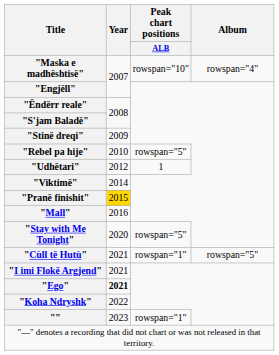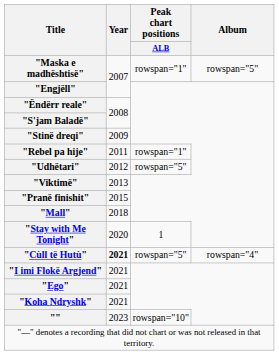(161, 68) rowspan="10" -> (161, 68) rowspan="1"
(233, 68) rowspan="4" -> (233, 68) rowspan="5"
(118, 151) 2010 -> (118, 151) 2011
(161, 151) rowspan="5" -> (161, 151) rowspan="1"
(161, 167) 1 -> (161, 167) rowspan="5"
(118, 182) 2014 -> (118, 182) 2013
(118, 198) gold background -> (118, 198) no background
(118, 213) 2016 -> (118, 213) 2018
(161, 234) rowspan="5" -> (161, 234) 1
(118, 255) normal -> (118, 255) bold
(161, 255) rowspan="1" -> (161, 255) rowspan="5"
(233, 255) rowspan="5" -> (233, 255) rowspan="4"
(118, 286) bold -> (118, 286) normal
(118, 302) 2022 -> (118, 302) 2021
(161, 317) rowspan="1" -> (161, 317) rowspan="10"
